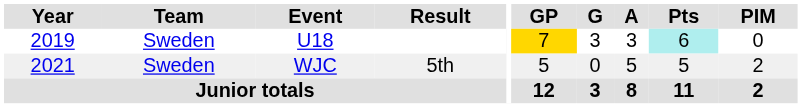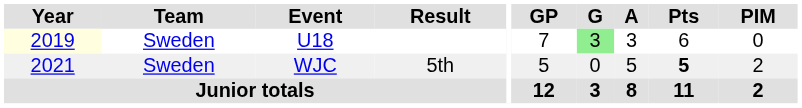(53, 41) no background -> (53, 41) lightyellow background
(544, 41) gold background -> (544, 41) no background
(595, 41) no background -> (595, 41) lightgreen background
(684, 41) paleturquoise background -> (684, 41) no background
(684, 65) normal -> (684, 65) bold
